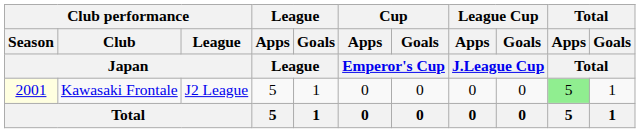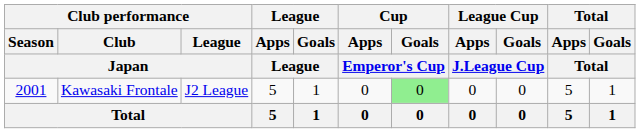(31, 90) lightyellow background -> (31, 90) no background
(420, 90) no background -> (420, 90) lightgreen background
(569, 90) lightgreen background -> (569, 90) no background
